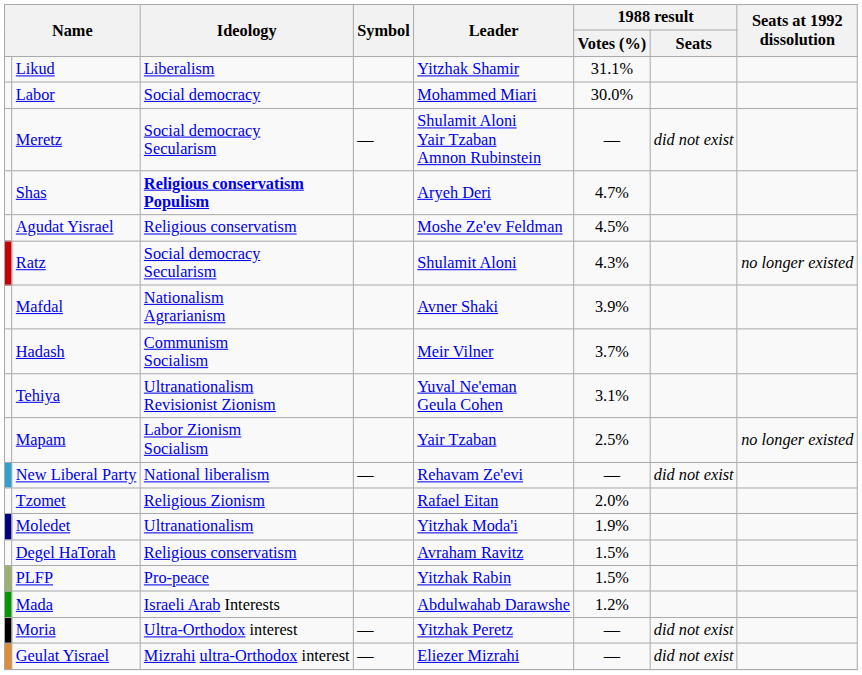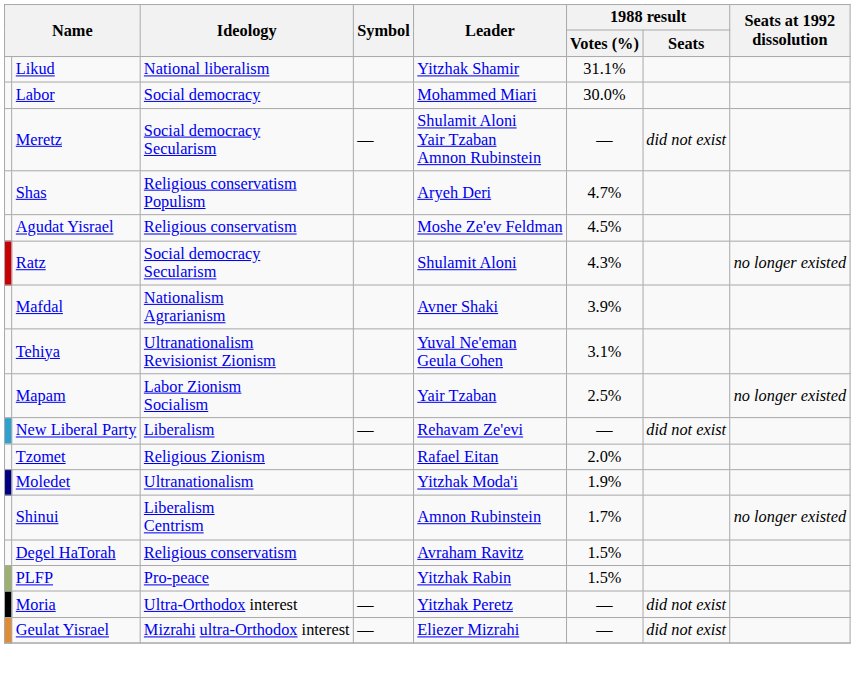(179, 69) Liberalism -> (207, 69) National liberalism
(224, 192) bold -> (220, 192) normal
- row: (40, 351)
(207, 474) National liberalism -> (179, 430) Liberalism
+ row: (37, 517)
- row: (34, 604)
